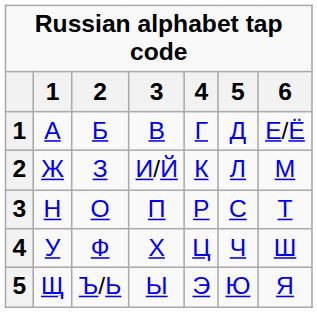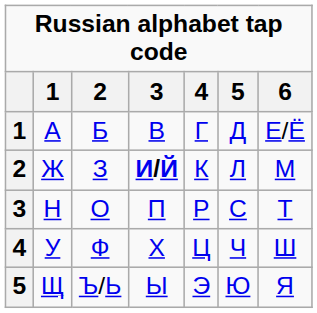(157, 169) normal -> (157, 169) bold
